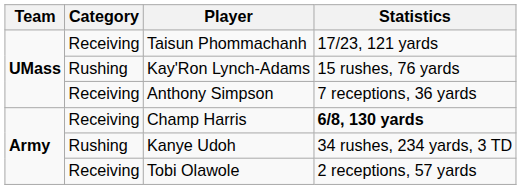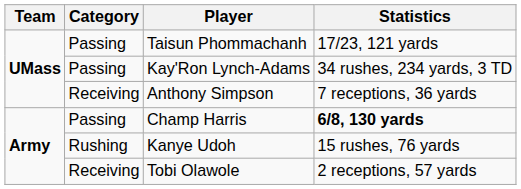(104, 43) Receiving -> (97, 43) Passing
(98, 68) Rushing -> (97, 68) Passing
(389, 68) 15 rushes, 76 yards -> (415, 68) 34 rushes, 234 yards, 3 TD
(104, 119) Receiving -> (97, 119) Passing
(415, 145) 34 rushes, 234 yards, 3 TD -> (389, 145) 15 rushes, 76 yards
